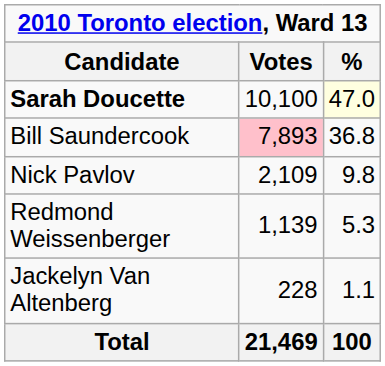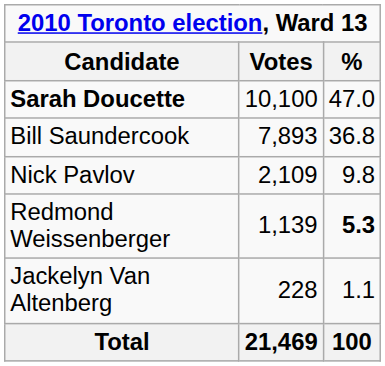(352, 99) lightyellow background -> (352, 99) no background
(288, 136) pink background -> (288, 136) no background
(358, 225) normal -> (358, 225) bold
